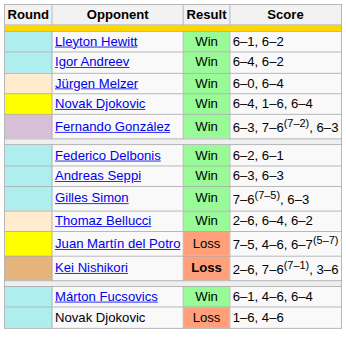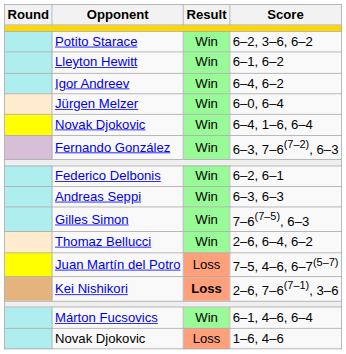+ row: (96, 41)
